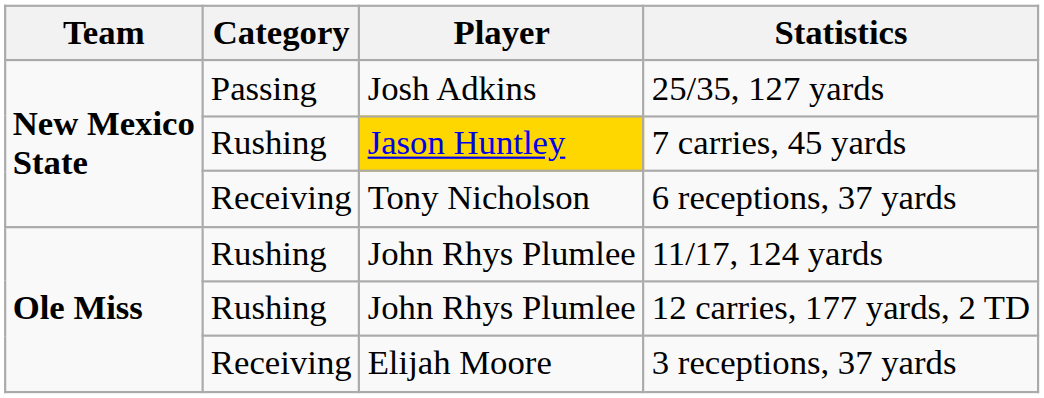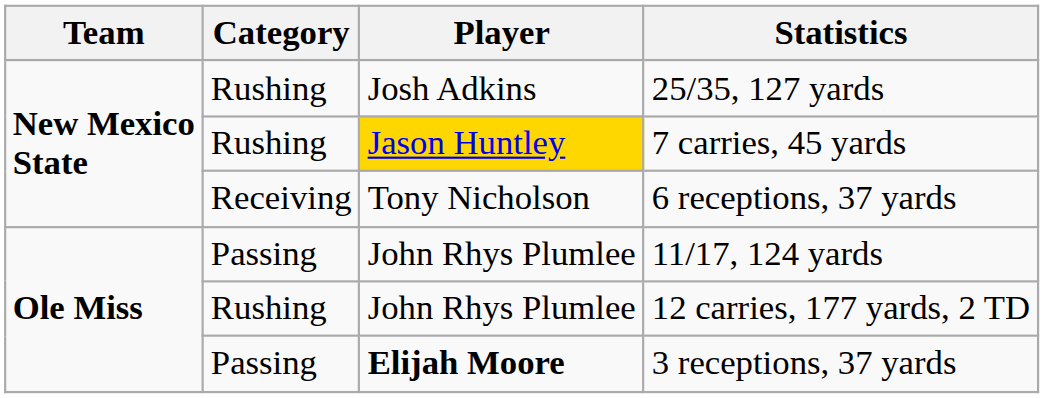(264, 87) Passing -> (269, 87) Rushing
(269, 253) Rushing -> (264, 253) Passing
(281, 363) Receiving -> (264, 363) Passing
(460, 363) normal -> (466, 363) bold
